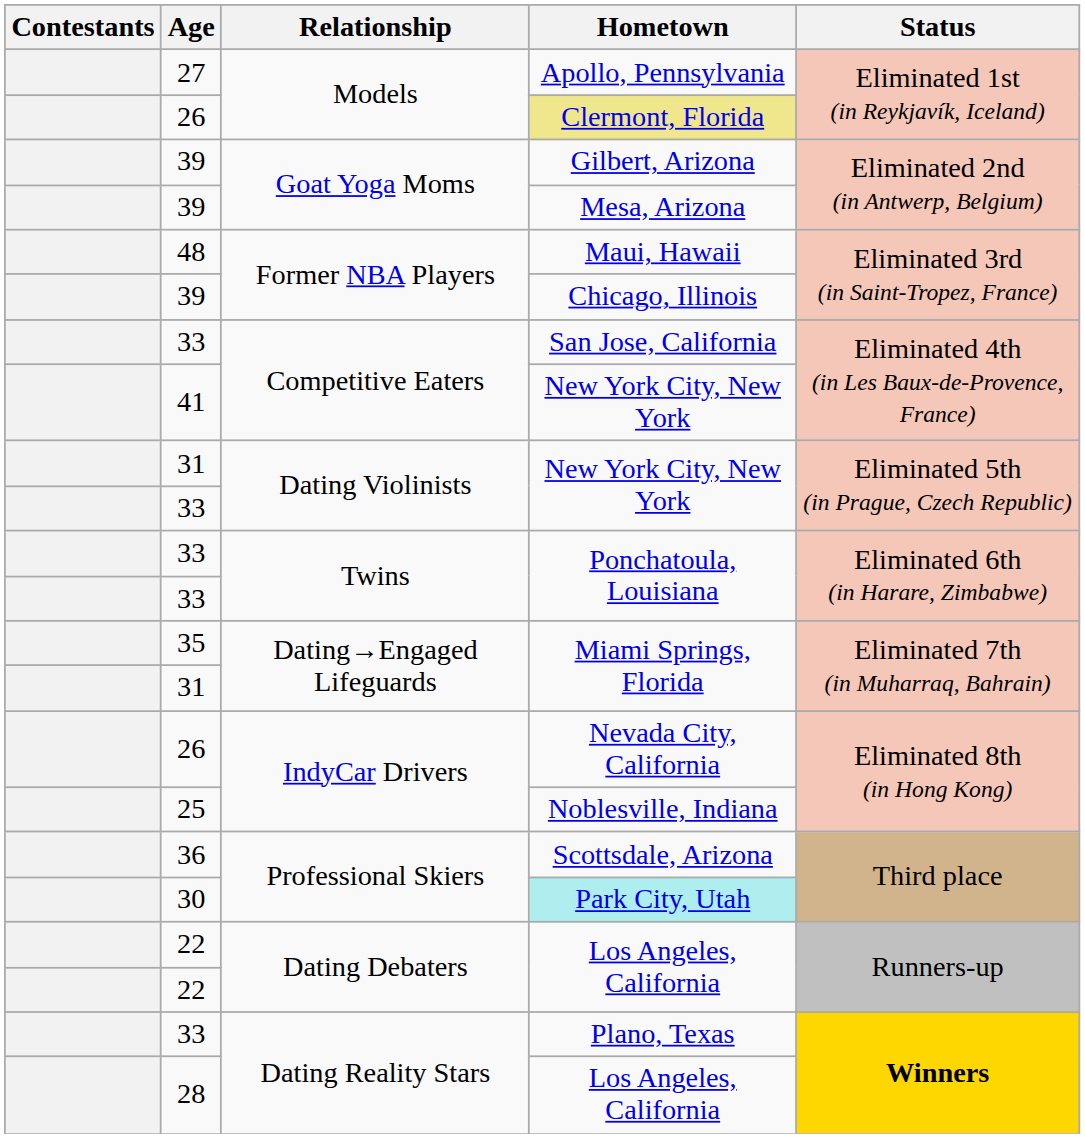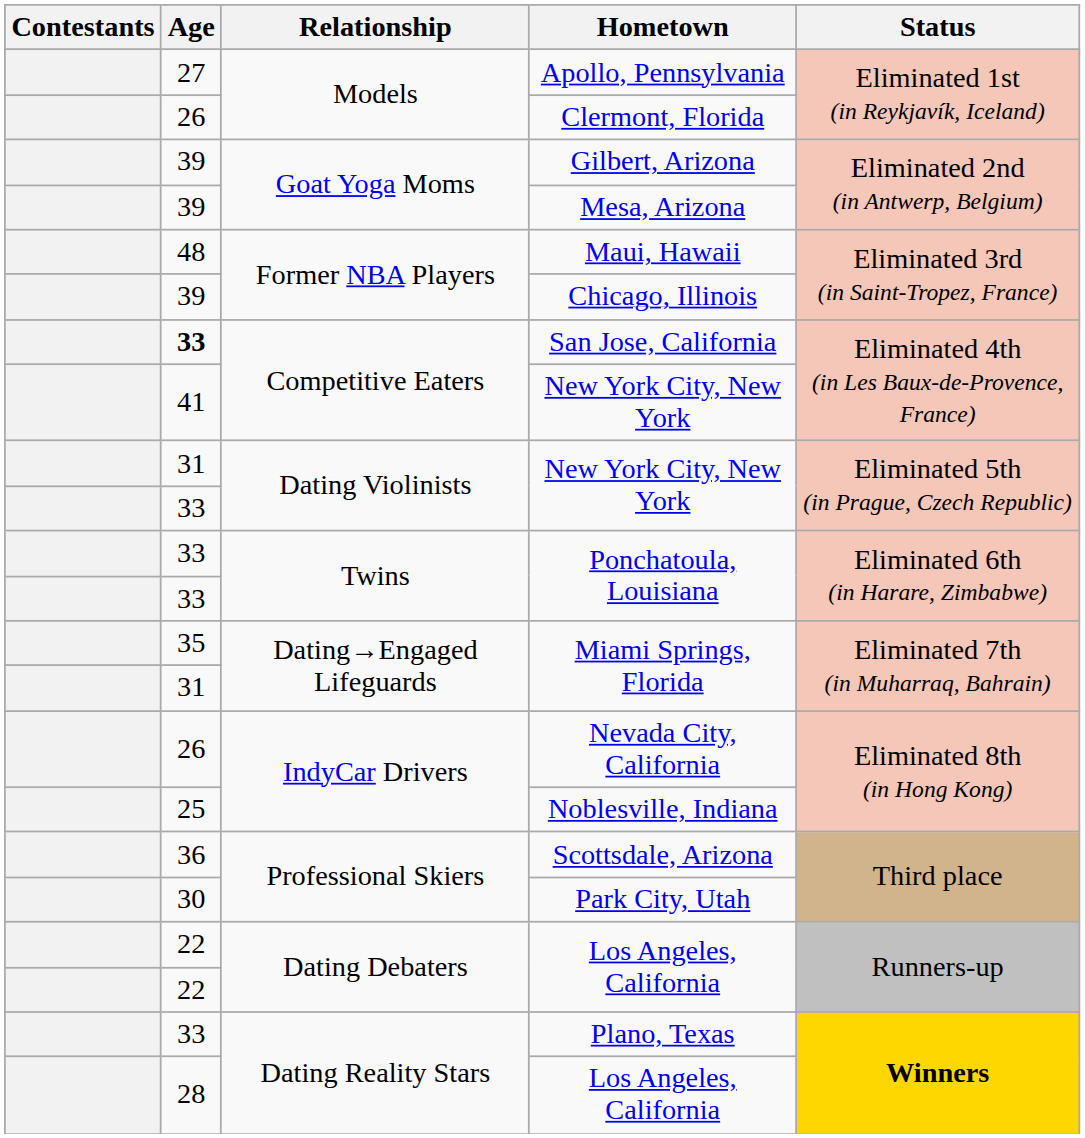(663, 116) khaki background -> (663, 116) no background
(191, 341) normal -> (191, 341) bold
(663, 899) paleturquoise background -> (663, 899) no background
